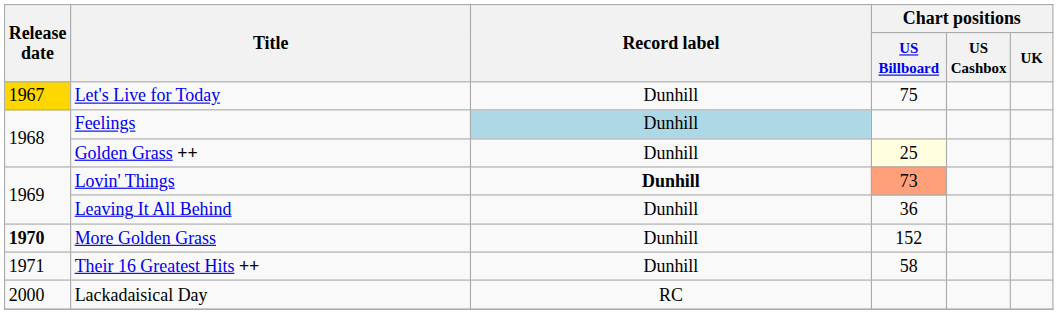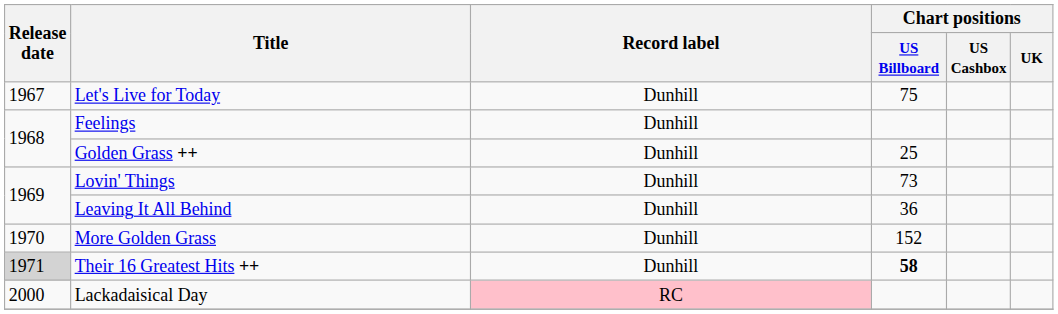(27, 95) gold background -> (27, 95) no background
(671, 124) lightblue background -> (671, 124) no background
(909, 152) lightyellow background -> (909, 152) no background
(671, 180) bold -> (671, 180) normal
(909, 180) lightsalmon background -> (909, 180) no background
(27, 237) bold -> (27, 237) normal
(27, 266) no background -> (27, 266) lightgrey background
(909, 266) normal -> (909, 266) bold
(671, 294) no background -> (671, 294) pink background
